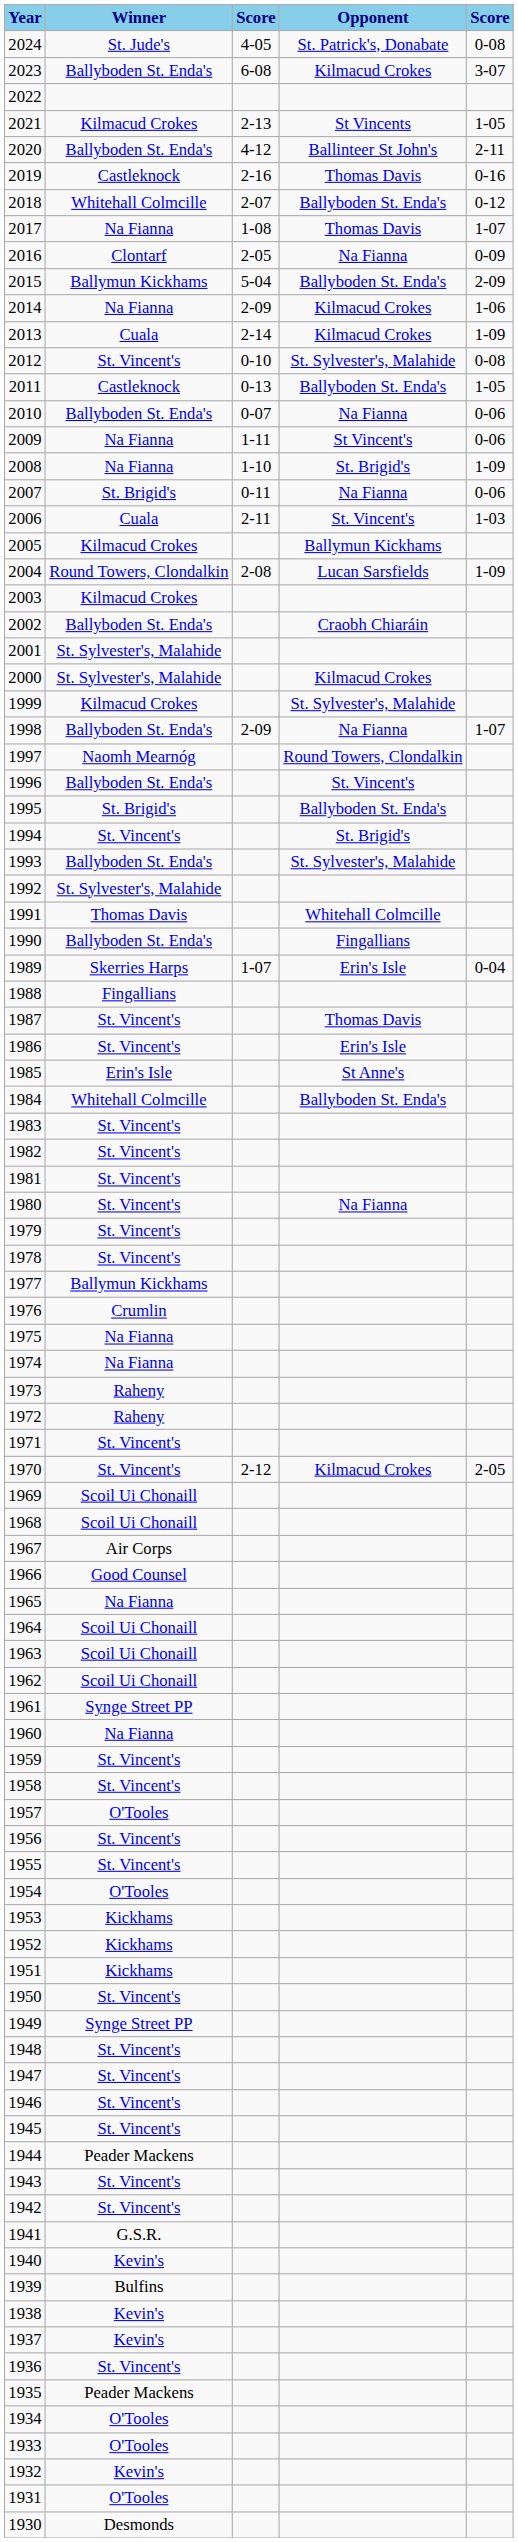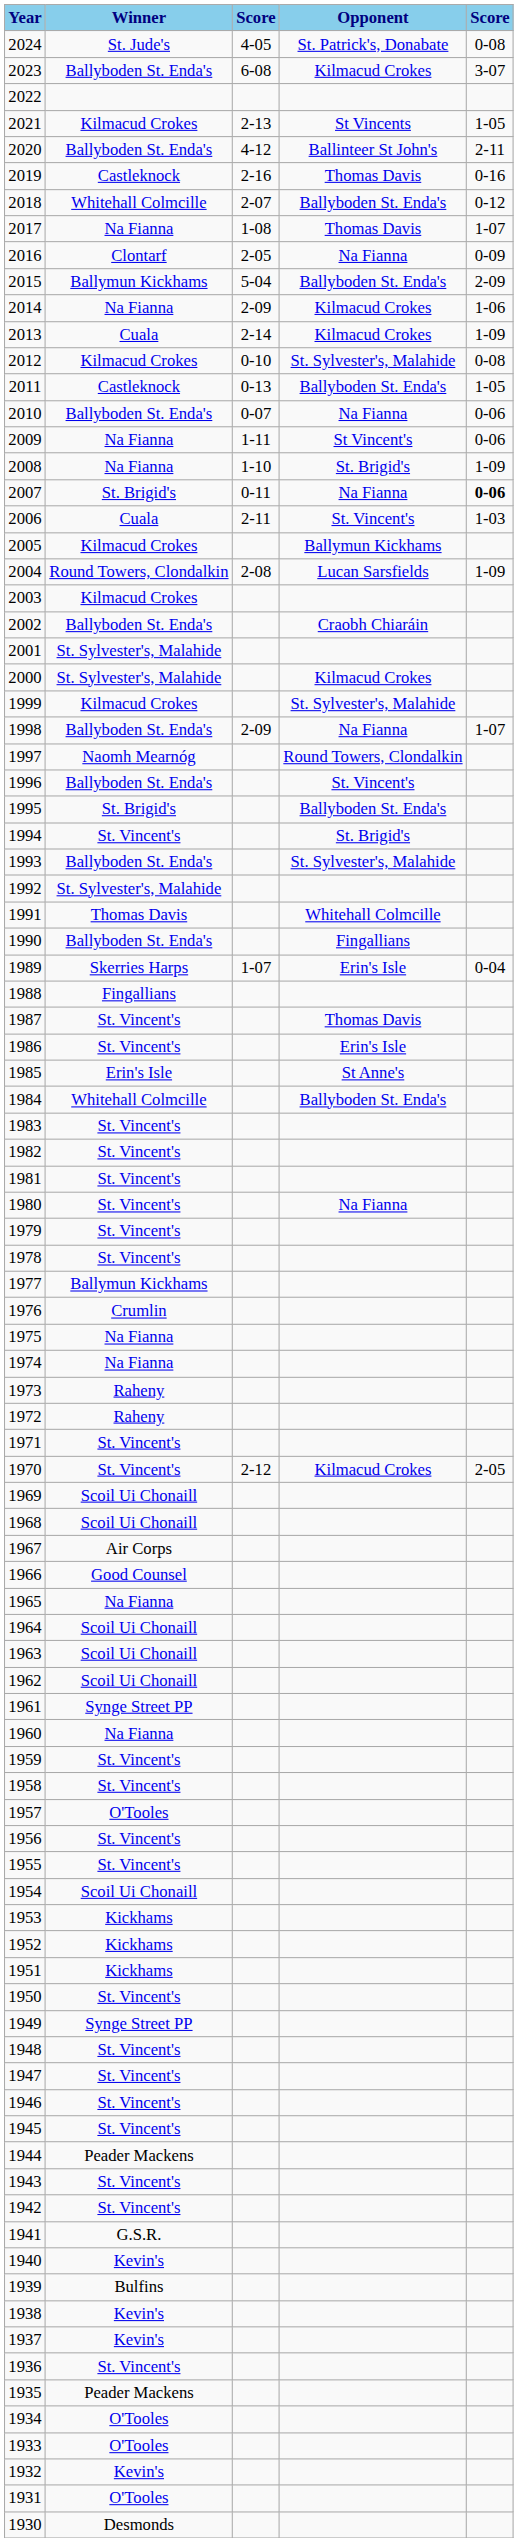(139, 360) St. Vincent's -> (139, 360) Kilmacud Crokes
(490, 492) normal -> (490, 492) bold
(139, 1891) O'Tooles -> (139, 1891) Scoil Ui Chonaill
